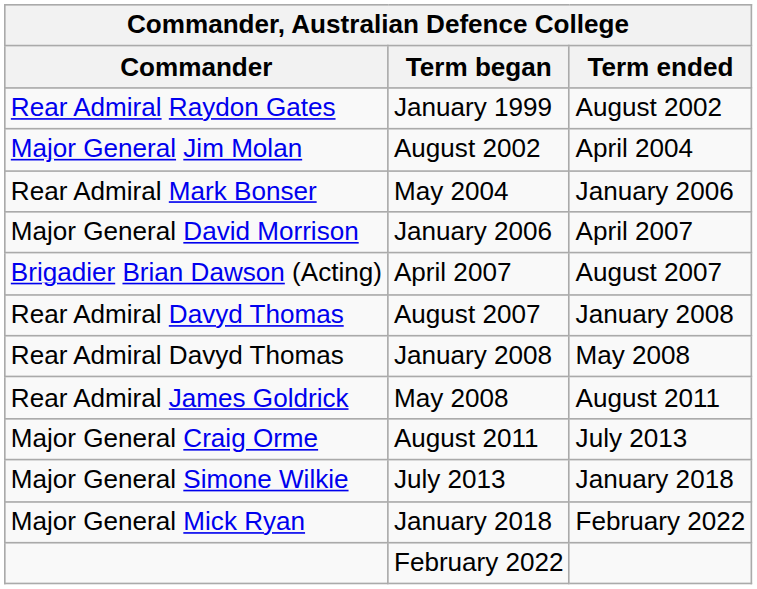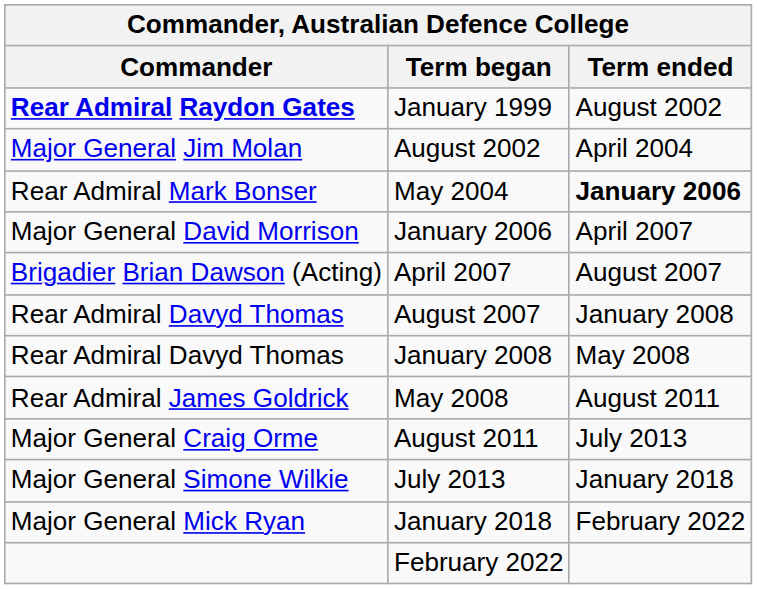(173, 107) normal -> (183, 107) bold
(655, 190) normal -> (658, 190) bold
